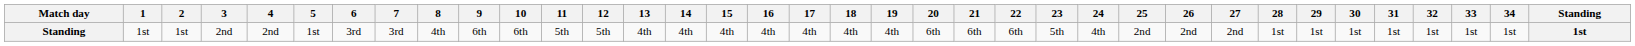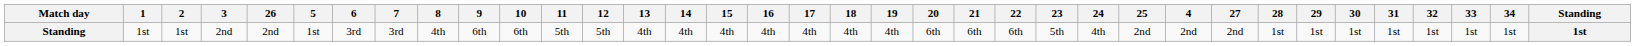columns swapped: (271, 13) <-> (1189, 13)
